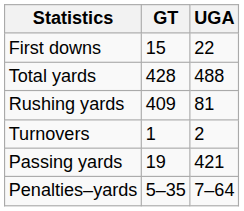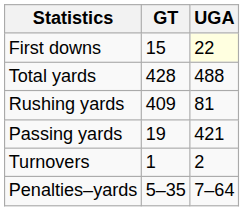(204, 47) no background -> (204, 47) lightyellow background
rows swapped: (66, 162) <-> (49, 133)
